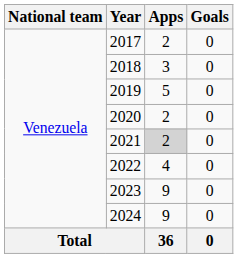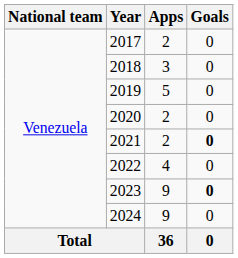(166, 141) lightgrey background -> (166, 141) no background
(210, 141) normal -> (210, 141) bold
(210, 191) normal -> (210, 191) bold
